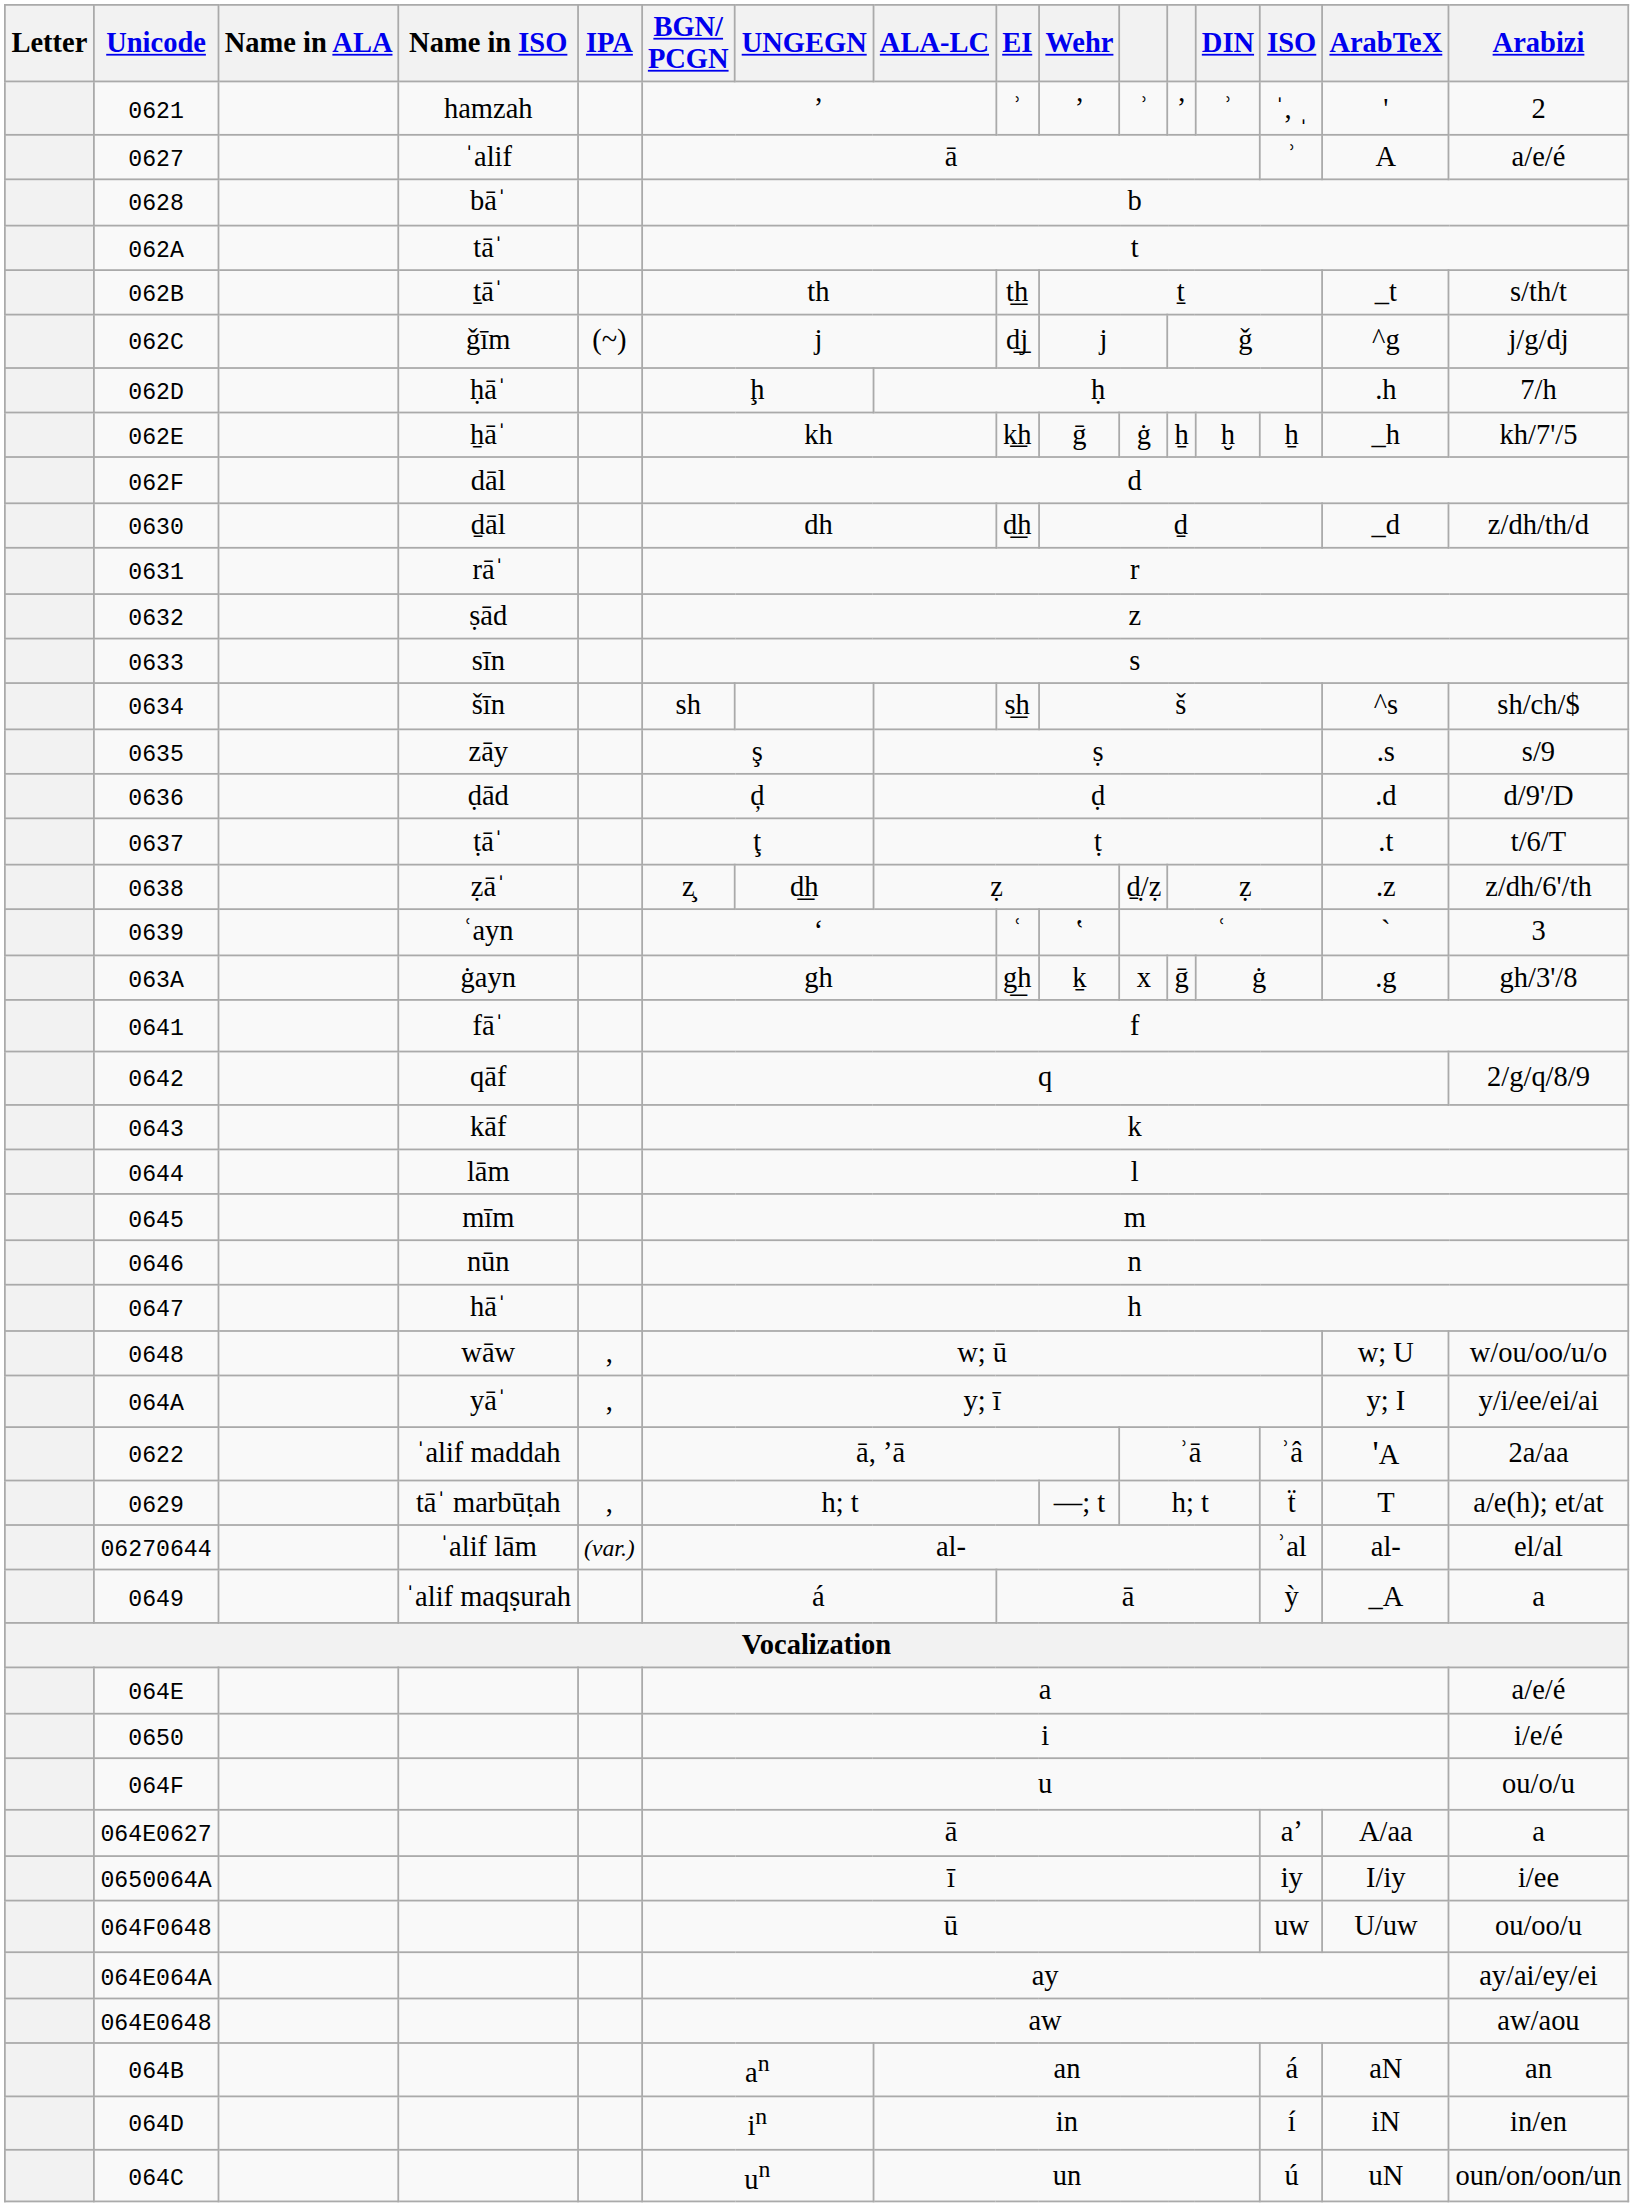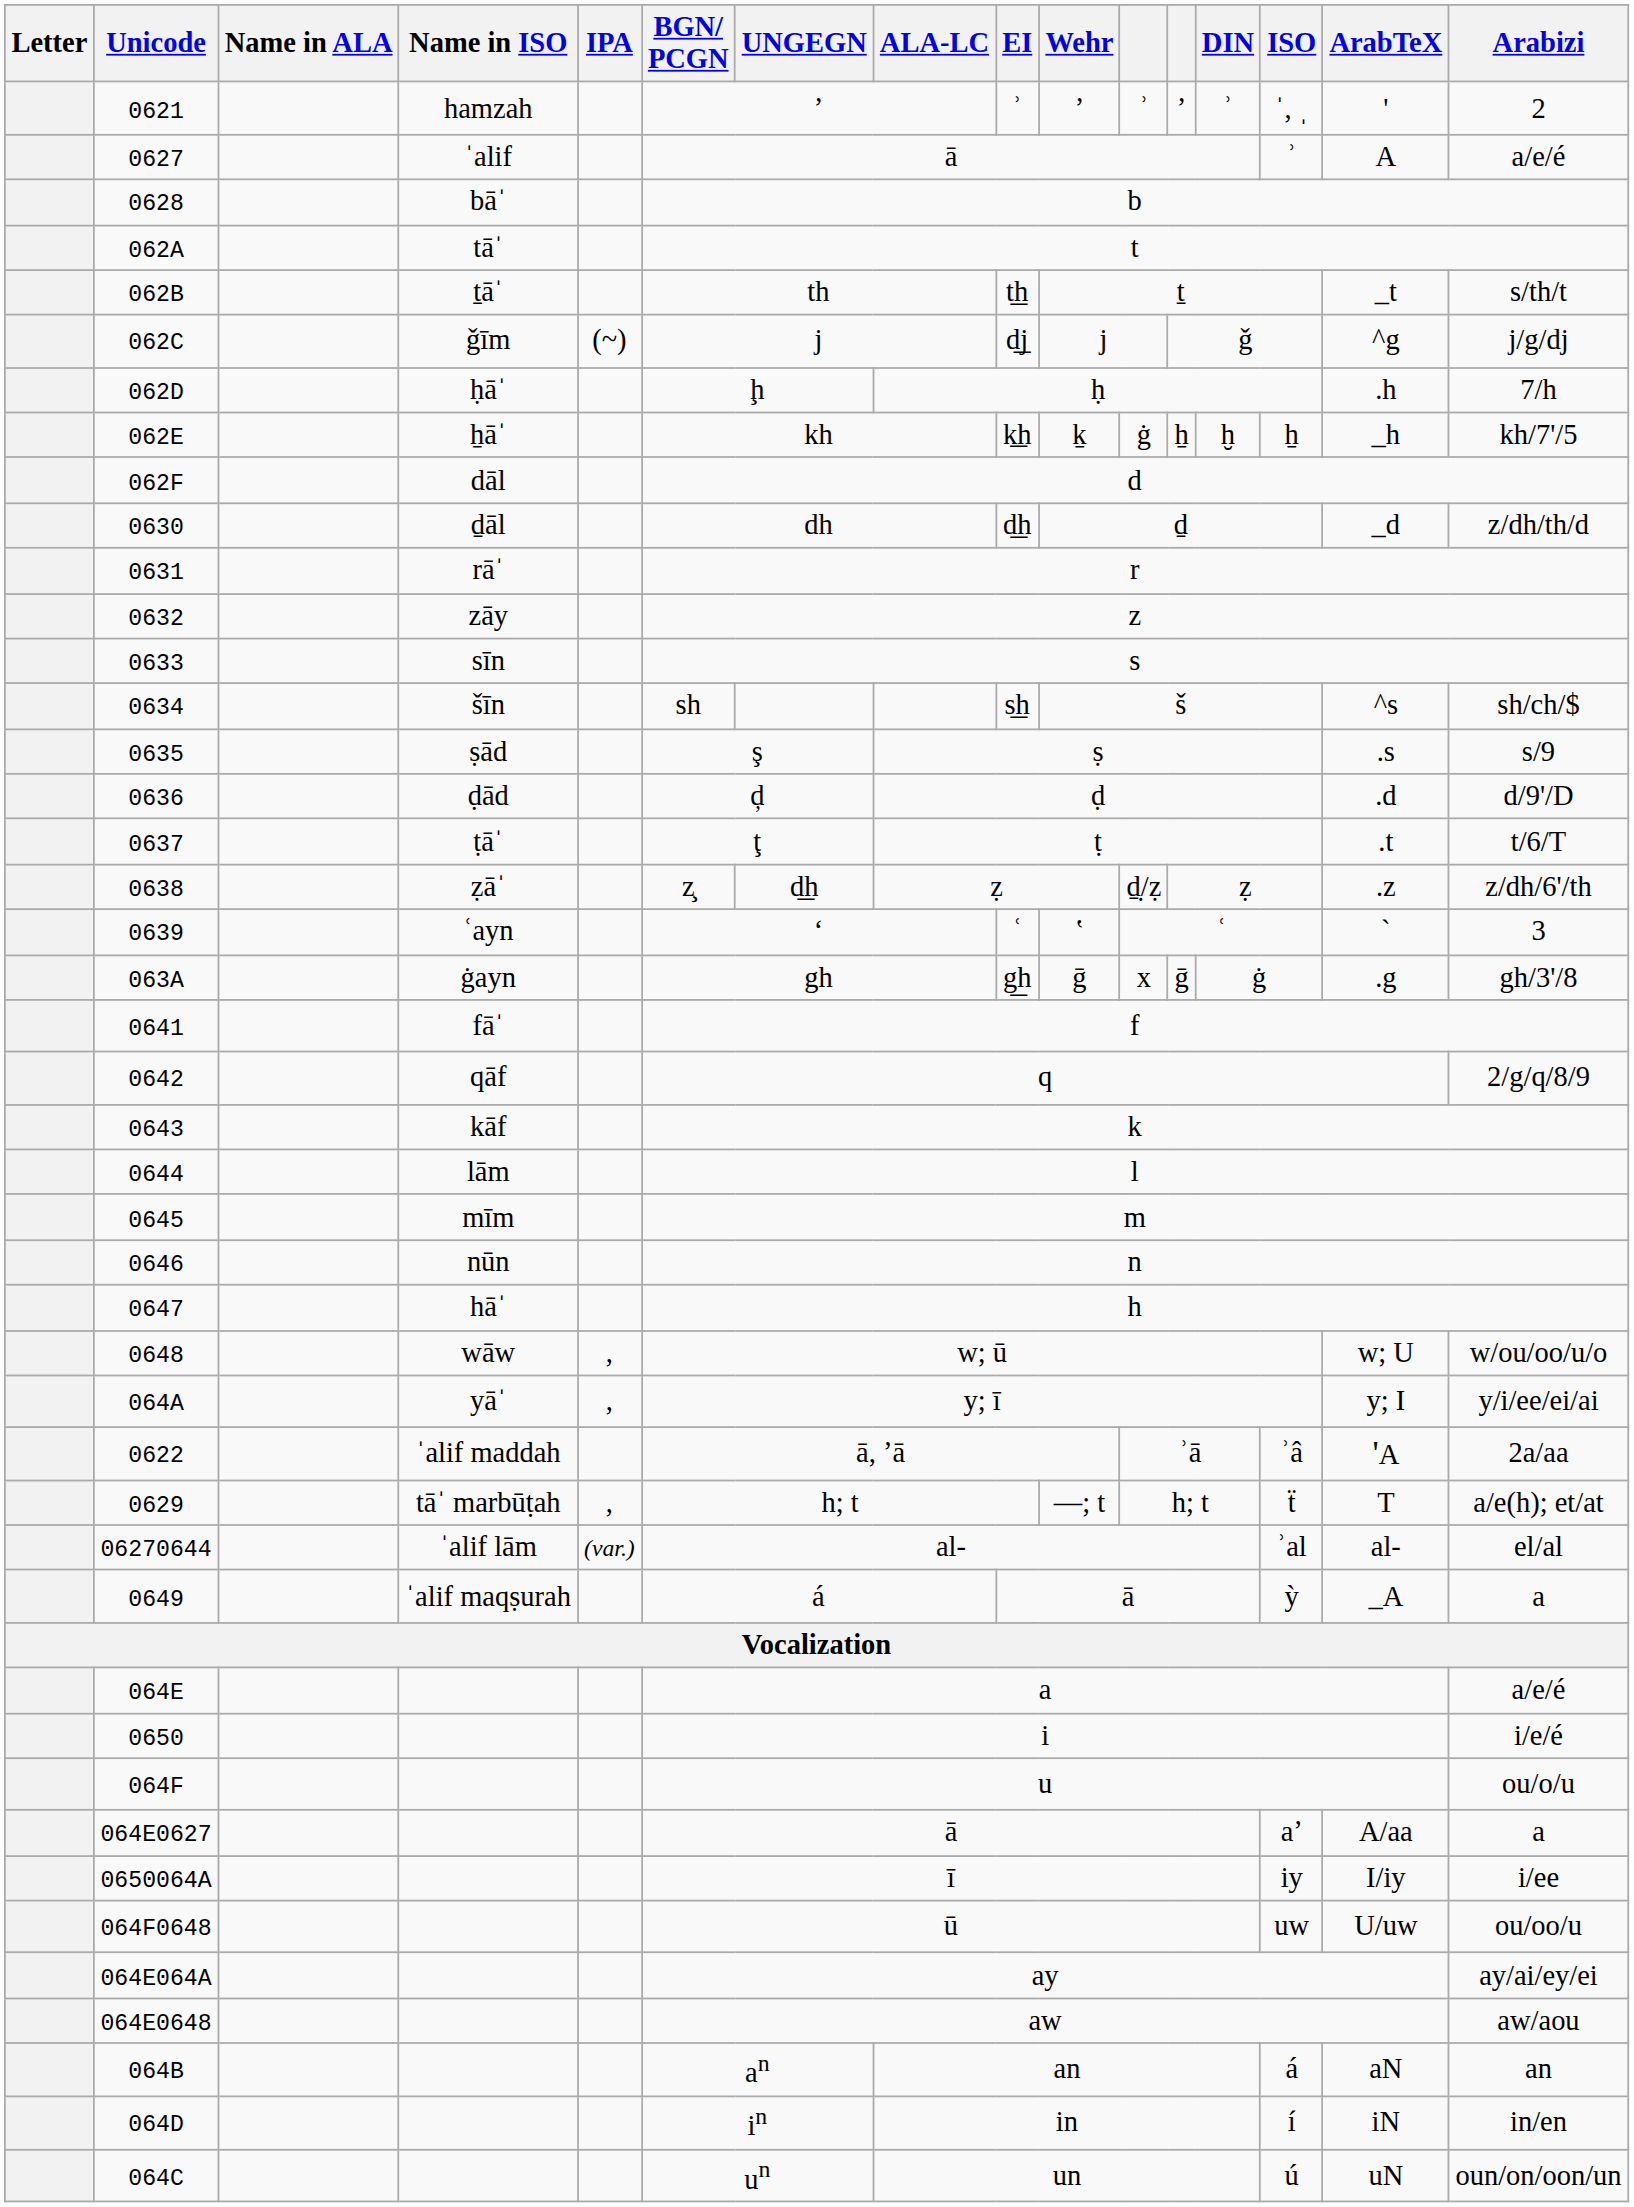(1079, 434) ḡ -> (1079, 434) ḵ
(488, 615) ṣād -> (488, 615) zāy
(488, 750) zāy -> (488, 750) ṣād
(1079, 976) ḵ -> (1079, 976) ḡ
